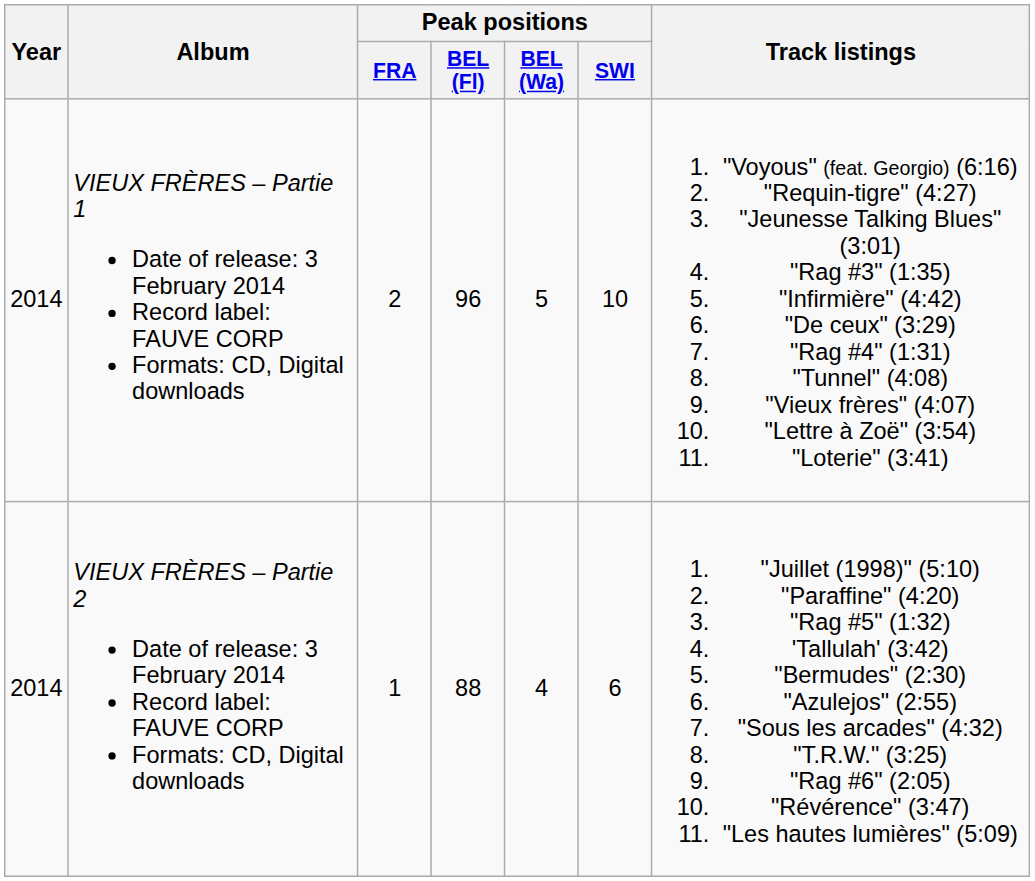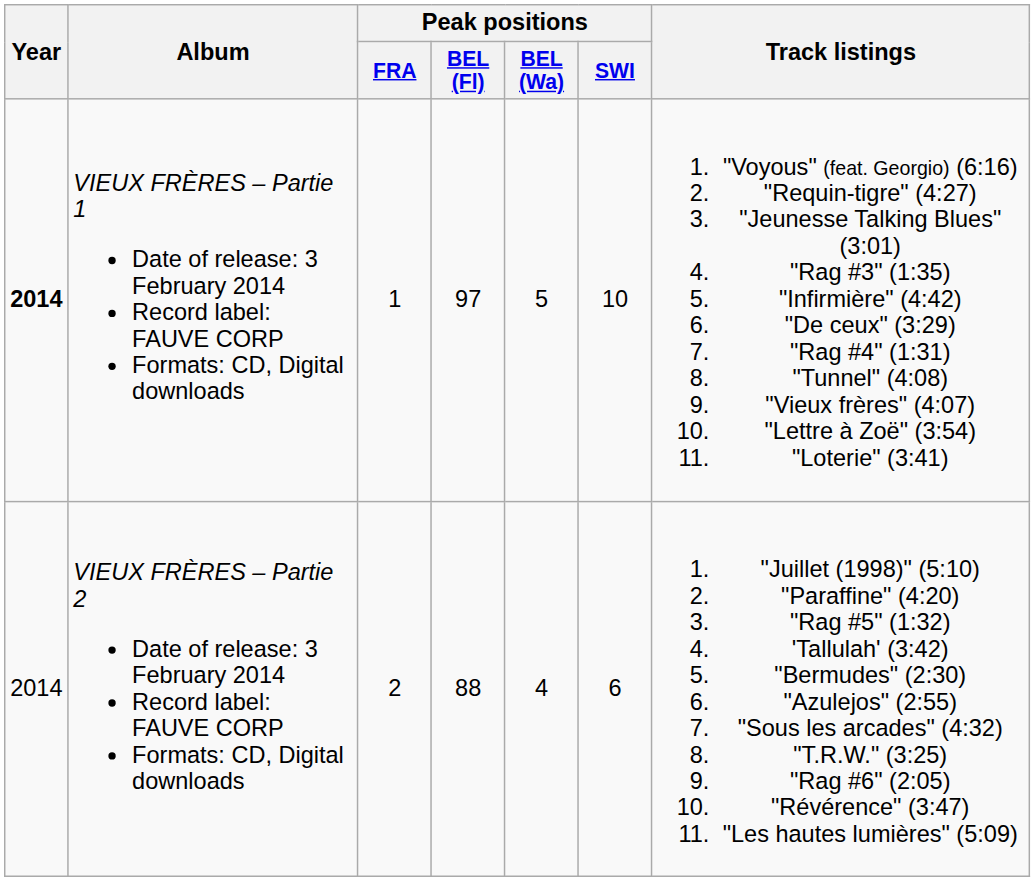(36, 299) normal -> (36, 299) bold
(395, 299) 2 -> (395, 299) 1
(468, 299) 96 -> (468, 299) 97
(395, 688) 1 -> (395, 688) 2
